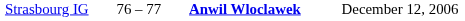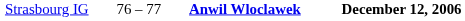(400, 8) normal -> (402, 8) bold
